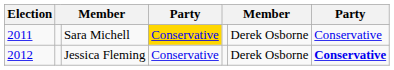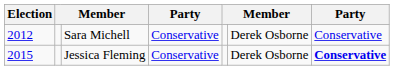(20, 34) 2011 -> (20, 34) 2012
(185, 34) gold background -> (185, 34) no background
(20, 55) 2012 -> (20, 55) 2015
